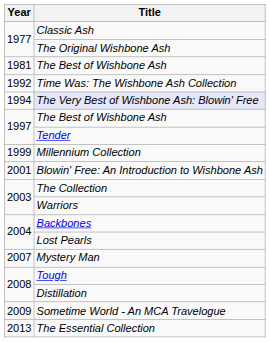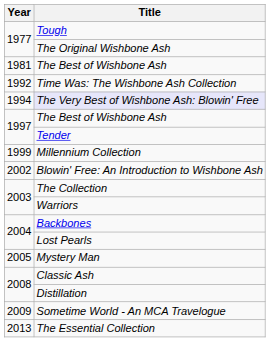(65, 30) Classic Ash -> (52, 30) Tough
(19, 170) 2001 -> (19, 170) 2002
(19, 258) 2007 -> (19, 258) 2005
(52, 275) Tough -> (65, 275) Classic Ash
